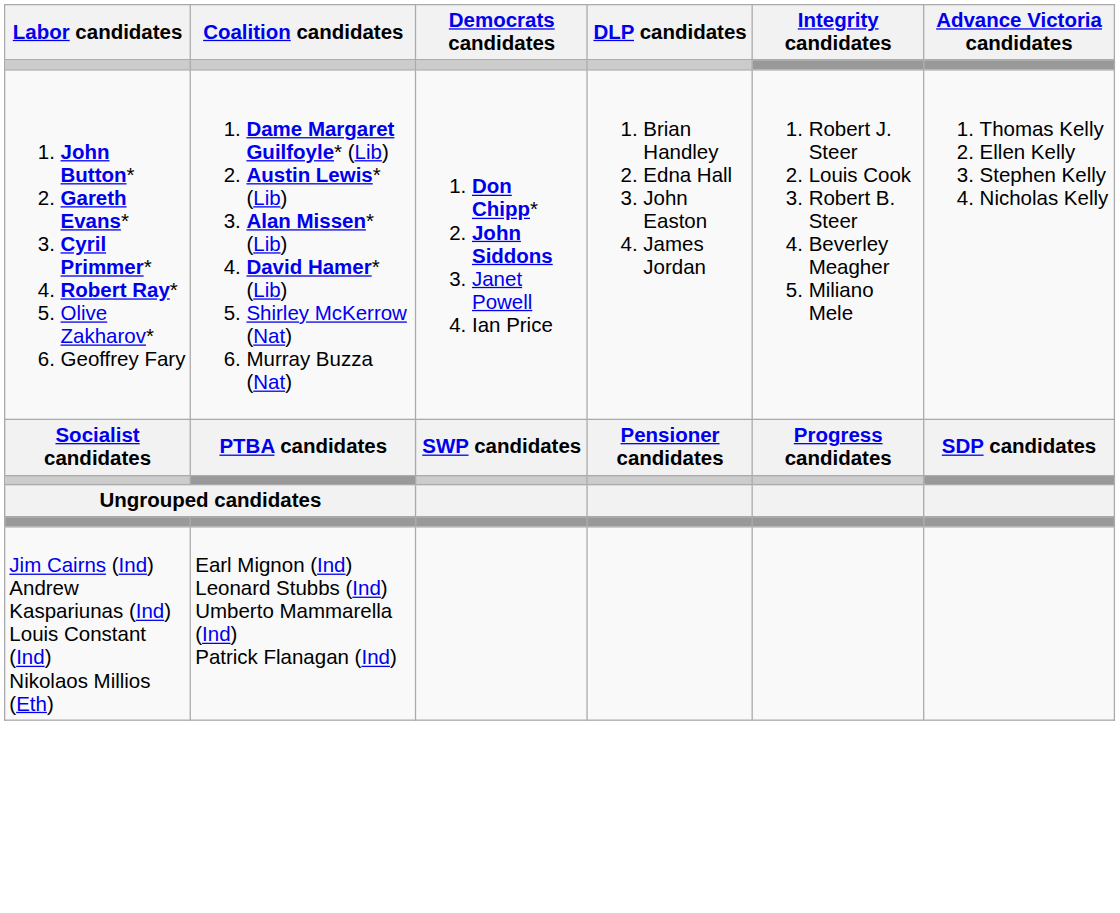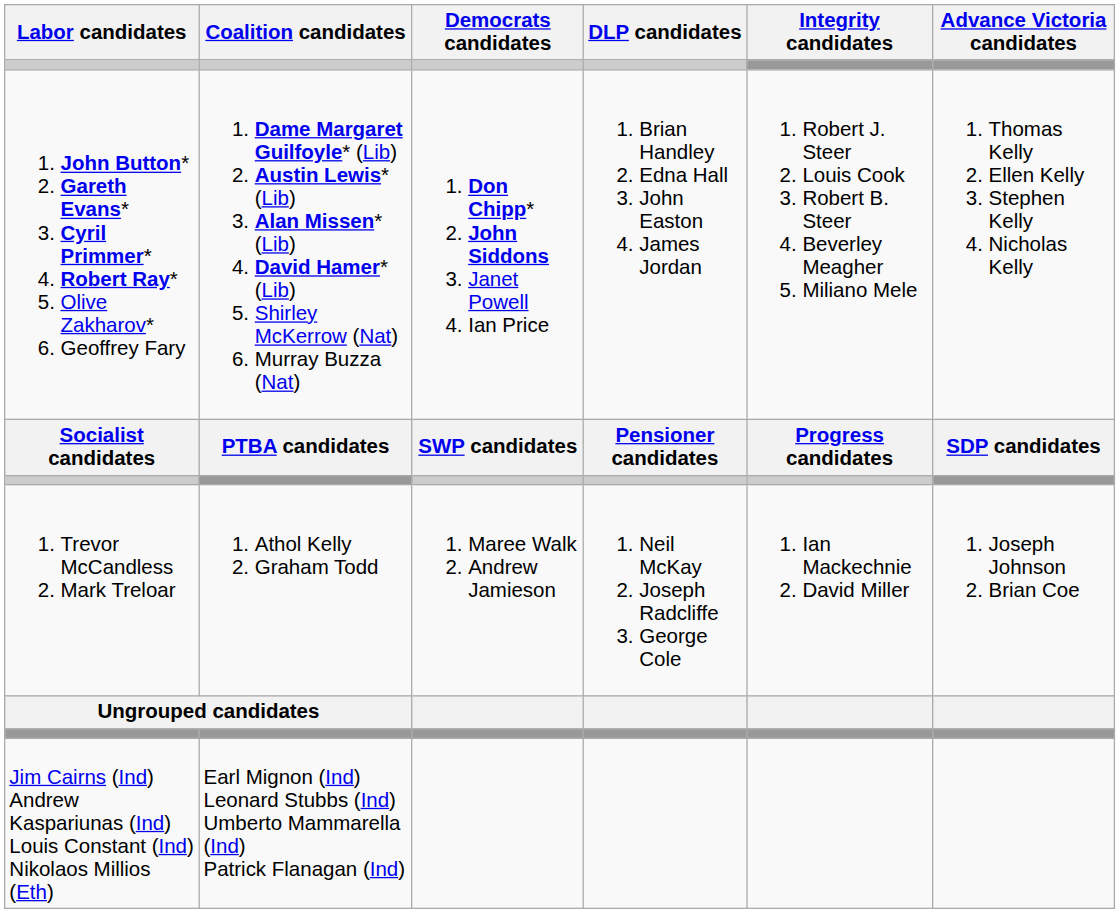+ row: (102, 567)
